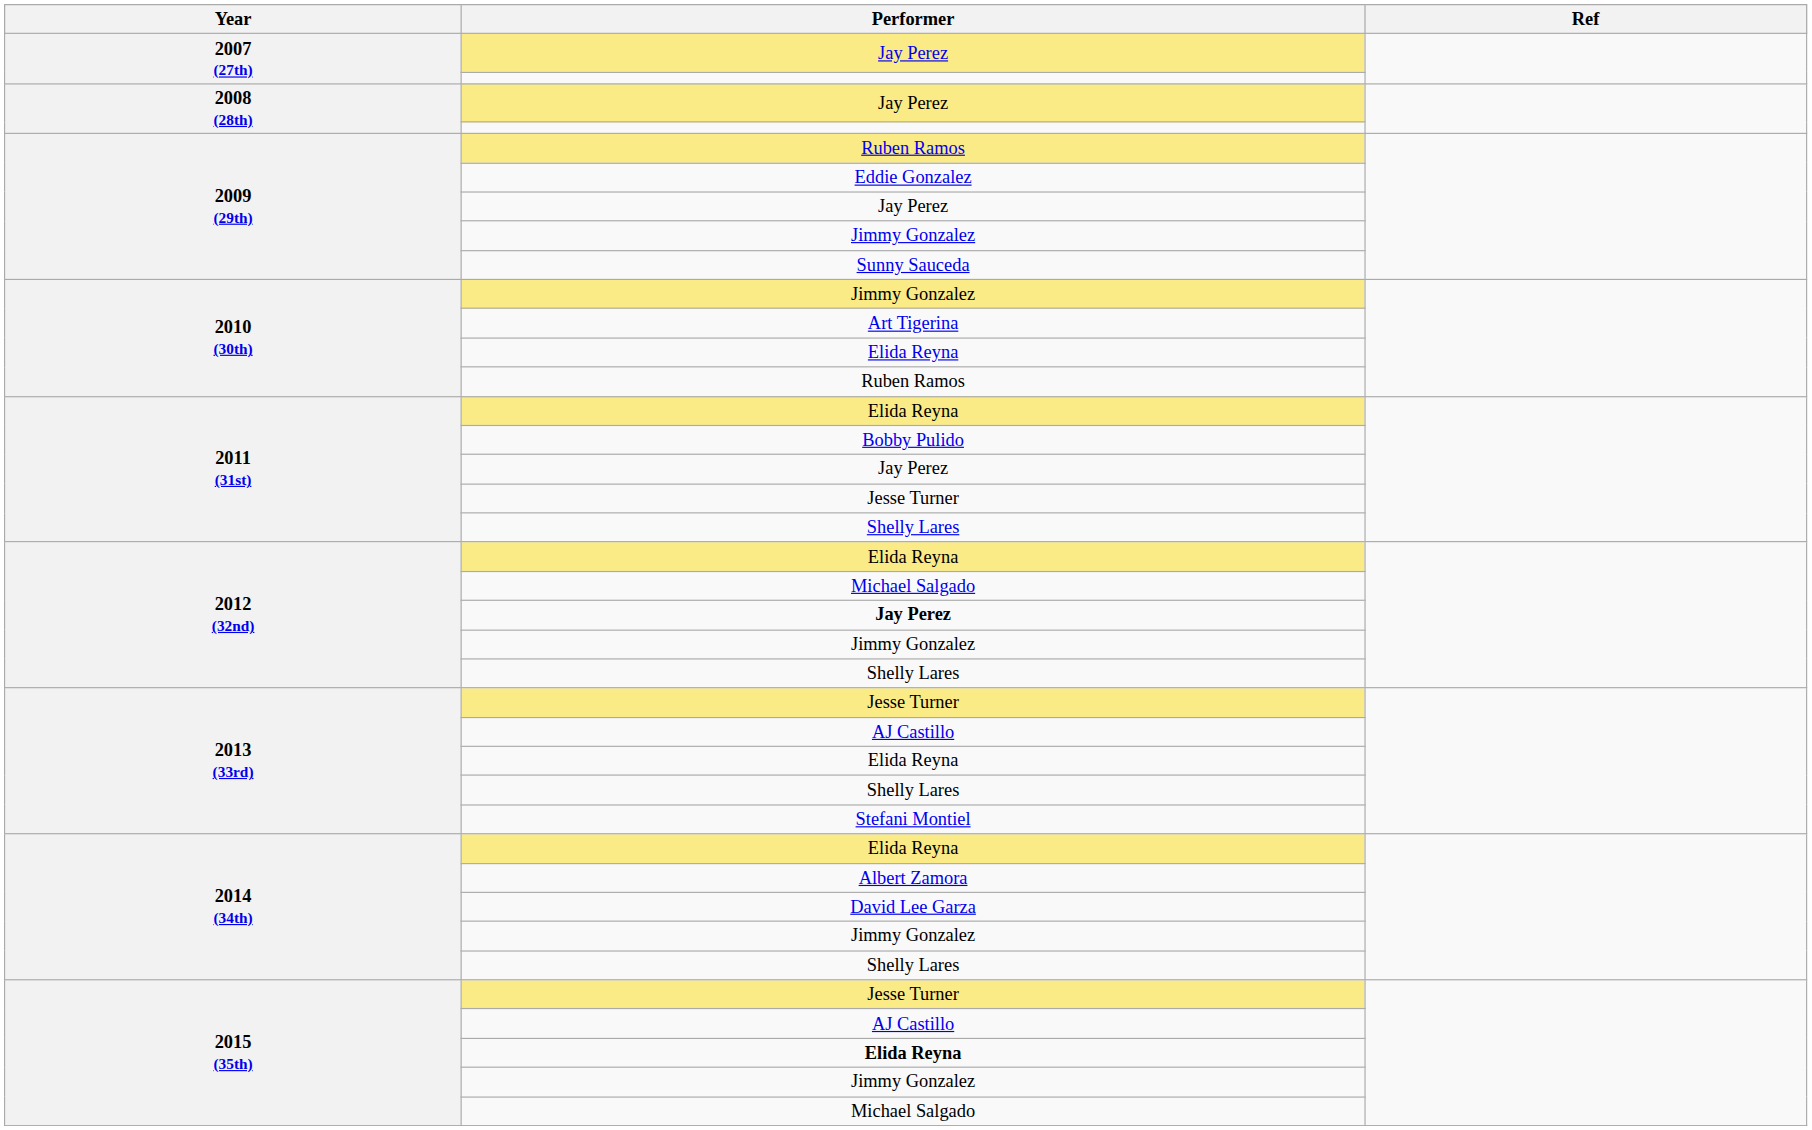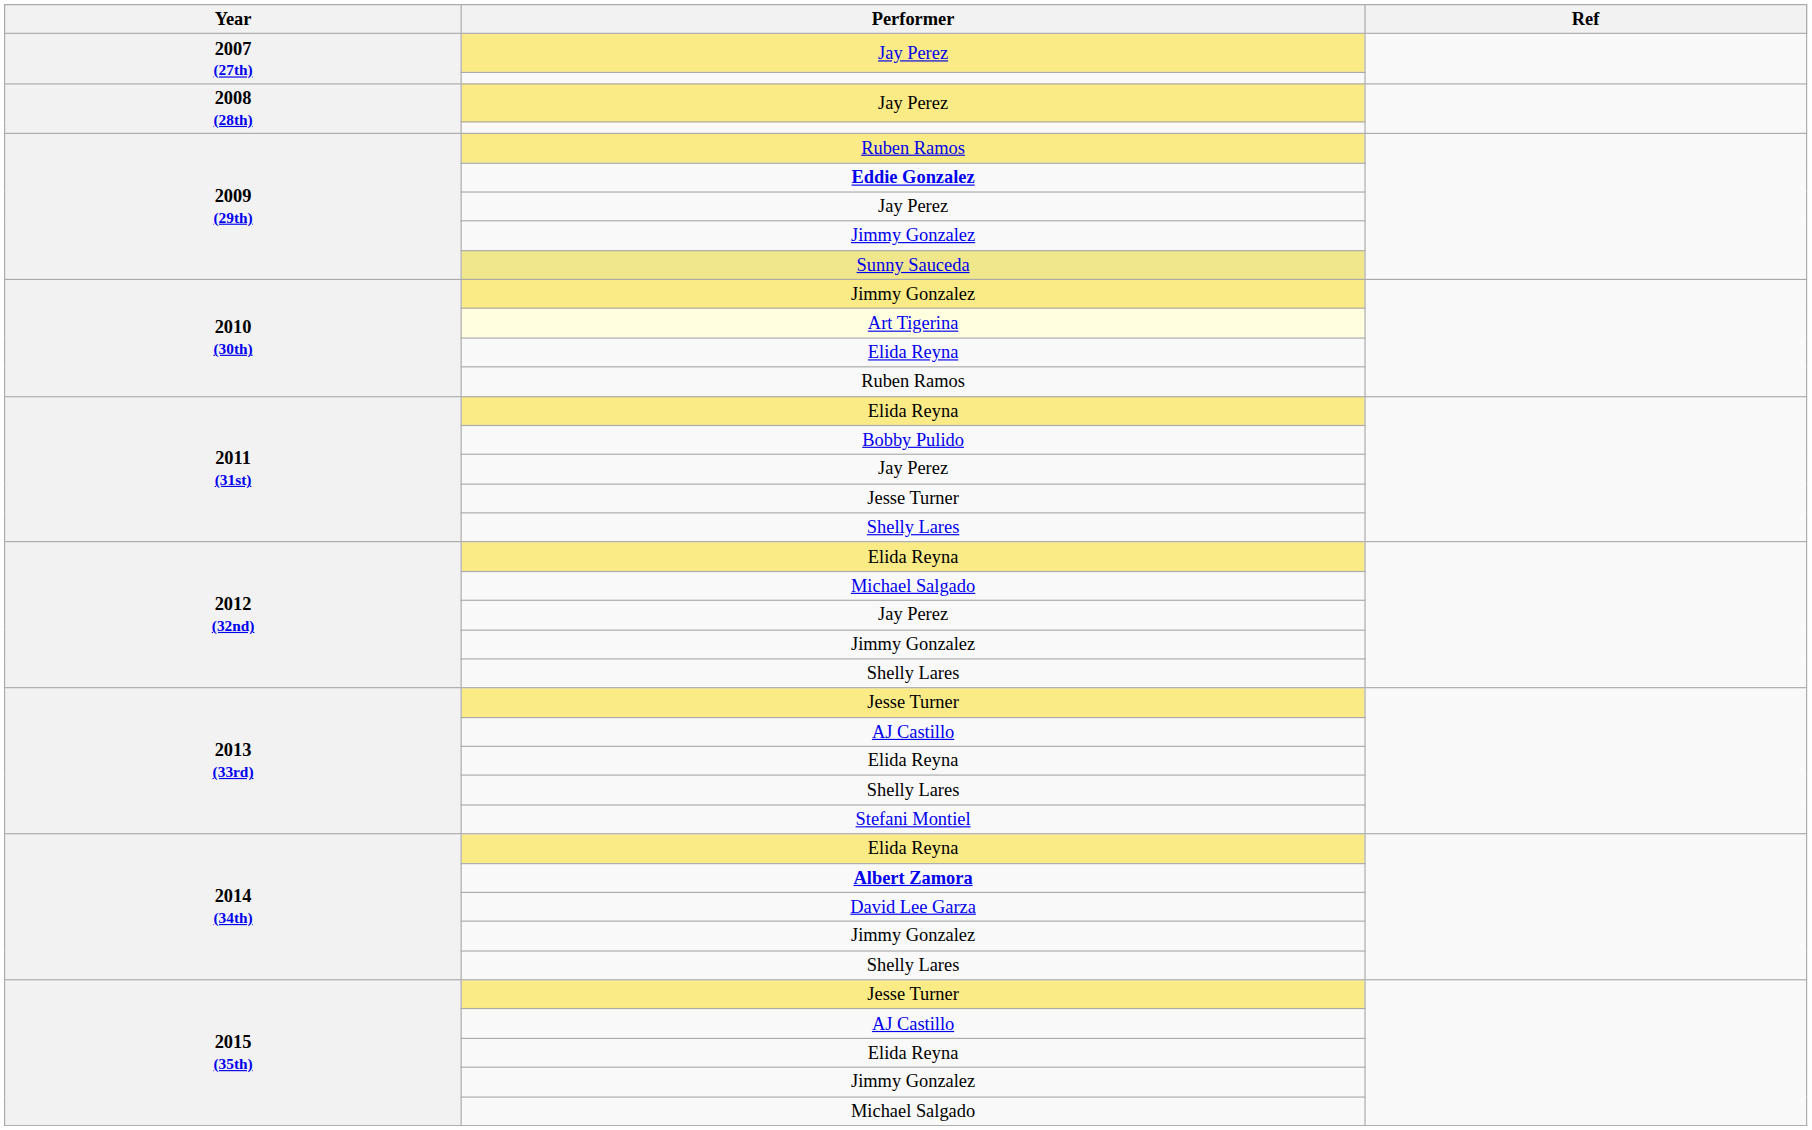(913, 177) normal -> (913, 177) bold
(913, 264) no background -> (913, 264) khaki background
(913, 323) no background -> (913, 323) lightyellow background
(913, 614) bold -> (913, 614) normal
(913, 877) normal -> (913, 877) bold
(913, 1052) bold -> (913, 1052) normal
